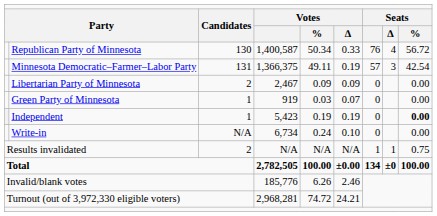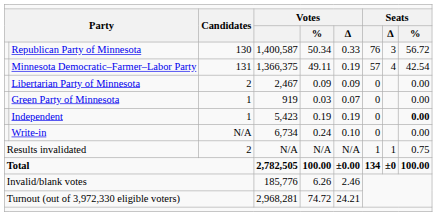(393, 50) 4 -> (393, 50) 3
(393, 67) 3 -> (393, 67) 4
